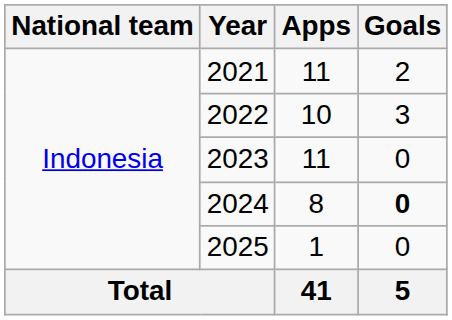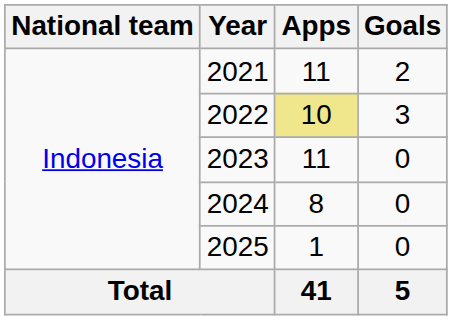(316, 114) no background -> (316, 114) khaki background
(403, 203) bold -> (403, 203) normal
